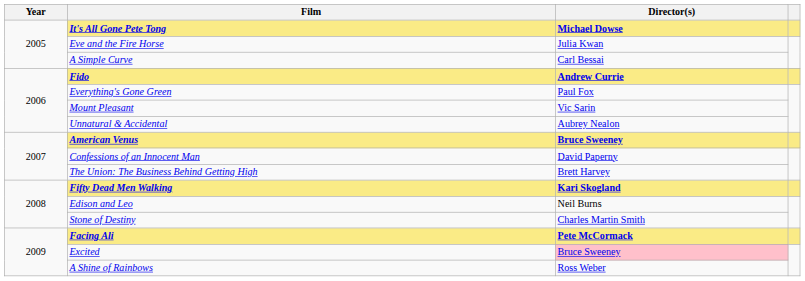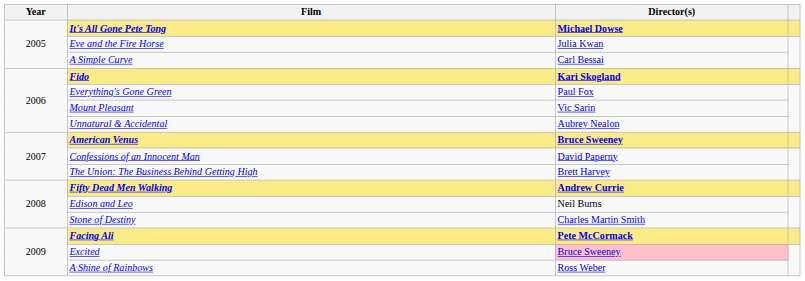(591, 76) Andrew Currie -> (589, 76) Kari Skogland
(589, 188) Kari Skogland -> (591, 188) Andrew Currie
